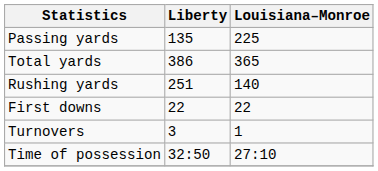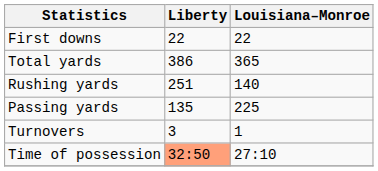rows swapped: (55, 108) <-> (63, 39)
(189, 155) no background -> (189, 155) lightsalmon background
